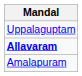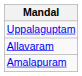(32, 46) bold -> (30, 46) normal
